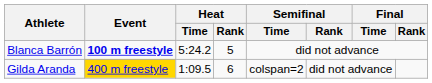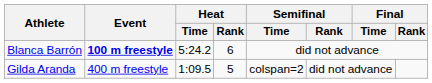(230, 50) 5 -> (230, 50) 6
(128, 69) gold background -> (128, 69) no background
(230, 69) 6 -> (230, 69) 5
